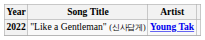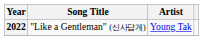(172, 27) bold -> (171, 27) normal
